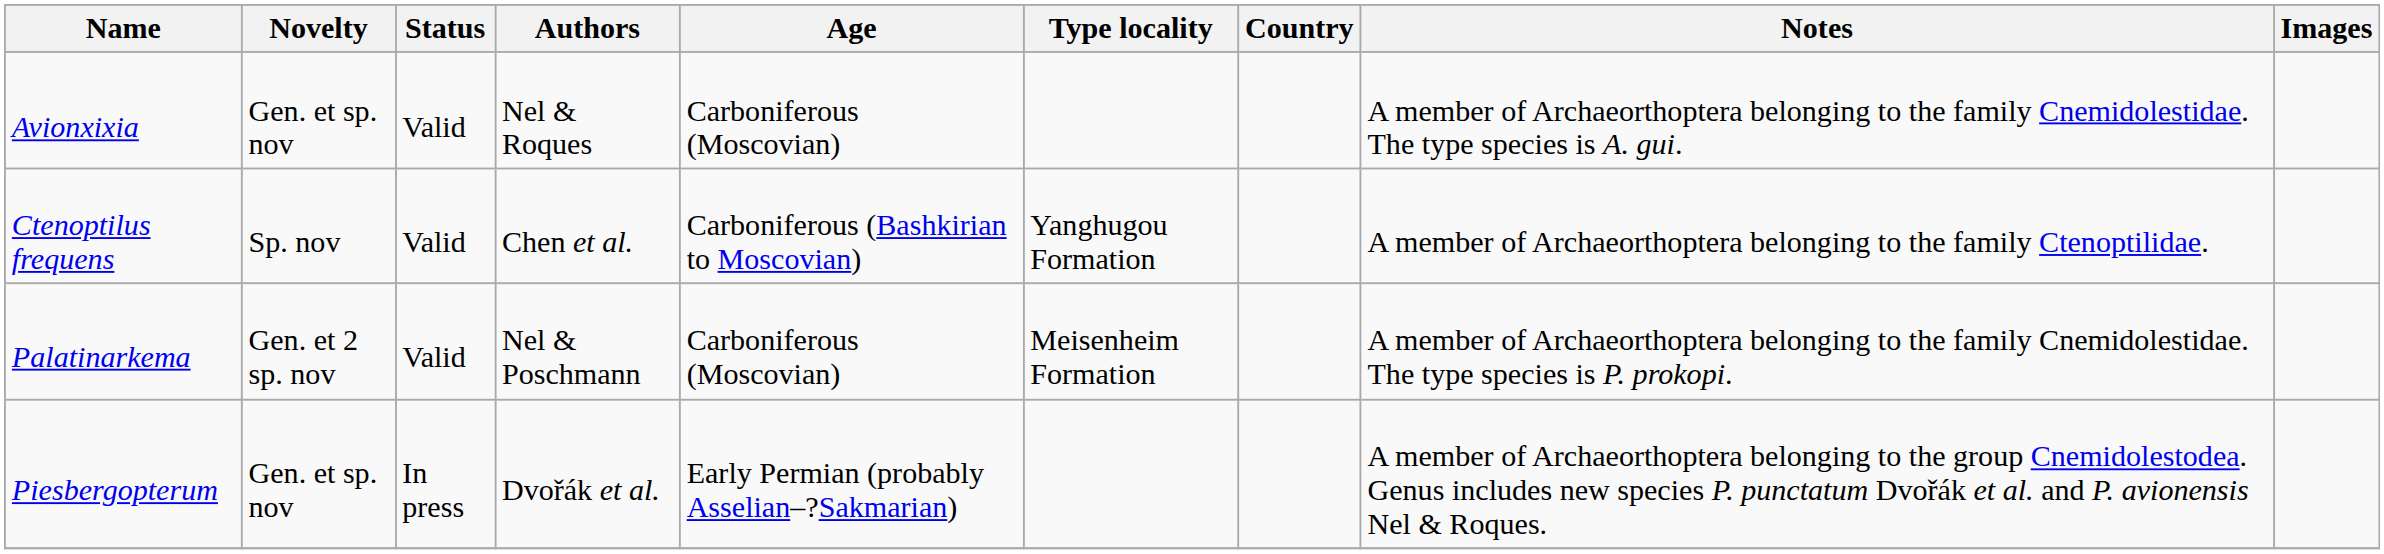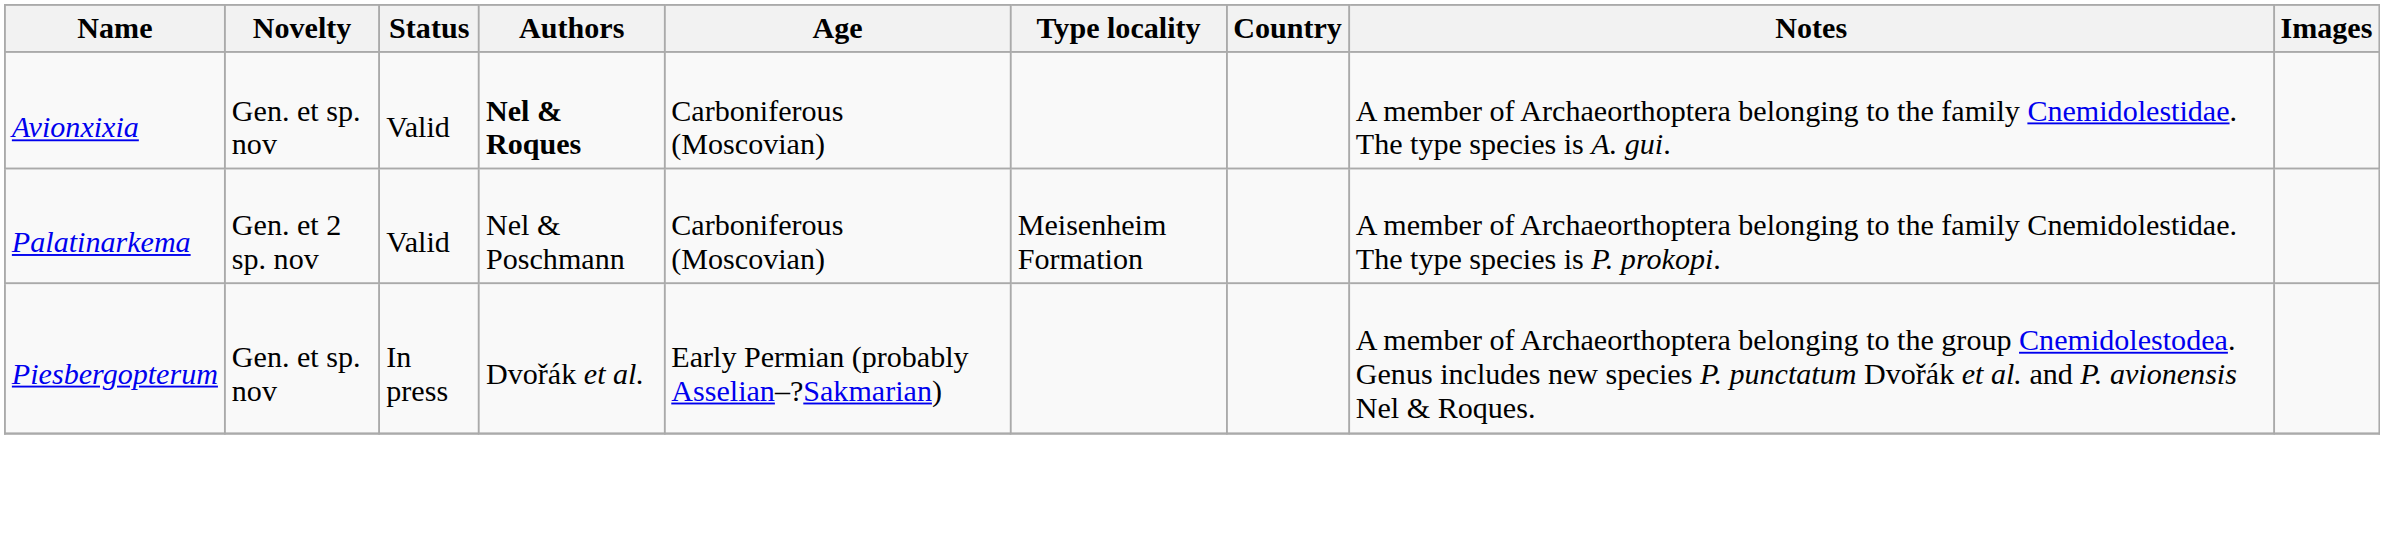(547, 126) normal -> (534, 126) bold
- row: (81, 242)
